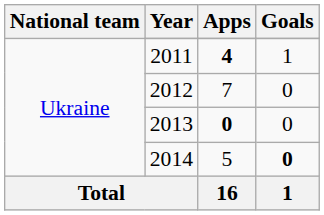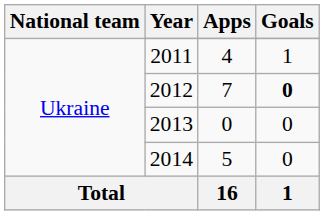(227, 55) bold -> (227, 55) normal
(287, 90) normal -> (287, 90) bold
(227, 124) bold -> (227, 124) normal
(287, 158) bold -> (287, 158) normal
